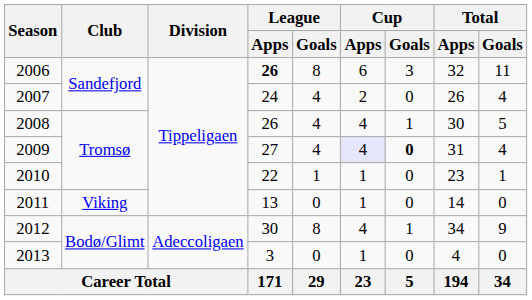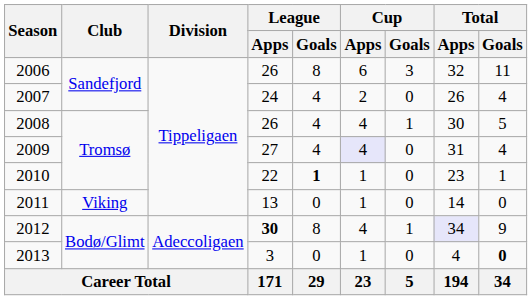(270, 70) bold -> (270, 70) normal
(409, 149) bold -> (409, 149) normal
(316, 176) normal -> (316, 176) bold
(270, 228) normal -> (270, 228) bold
(456, 228) no background -> (456, 228) lavender background
(502, 255) normal -> (502, 255) bold
